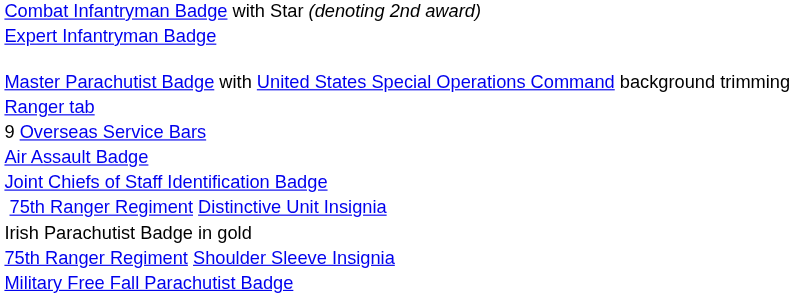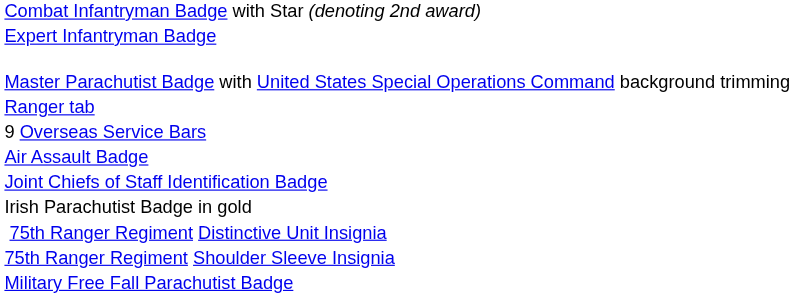(196, 207) 75th Ranger Regiment Distinctive Unit Insignia -> (128, 207) Irish Parachutist Badge in gold
(128, 232) Irish Parachutist Badge in gold -> (196, 232) 75th Ranger Regiment Distinctive Unit Insignia
